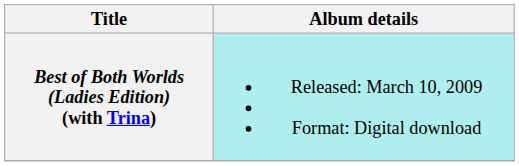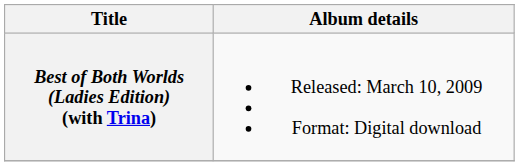(364, 107) paleturquoise background -> (364, 107) no background
